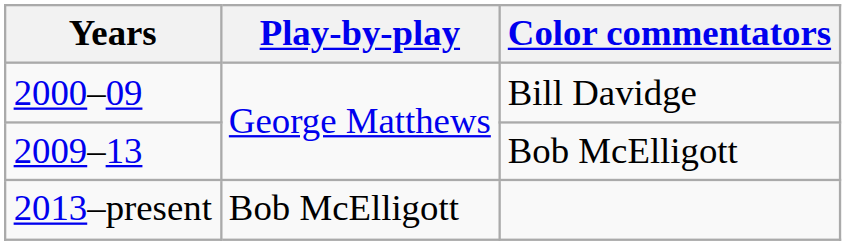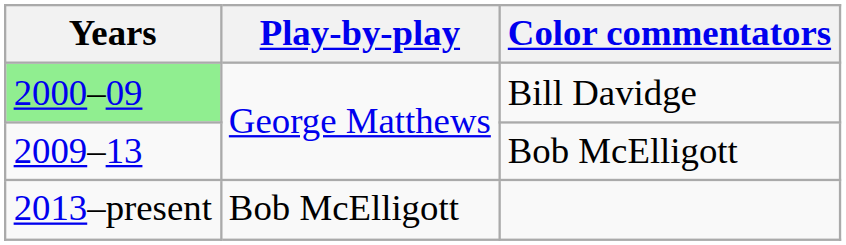(78, 92) no background -> (78, 92) lightgreen background
